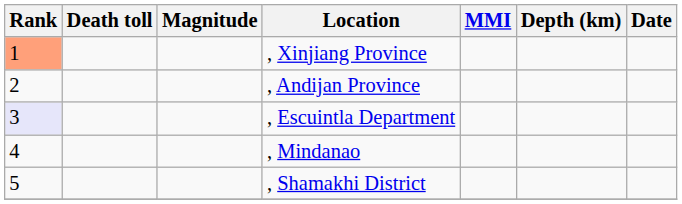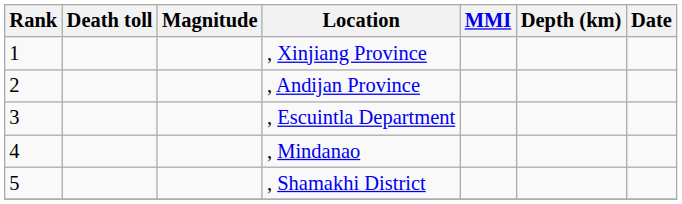(14, 53) lightsalmon background -> (14, 53) no background
(14, 118) lavender background -> (14, 118) no background
